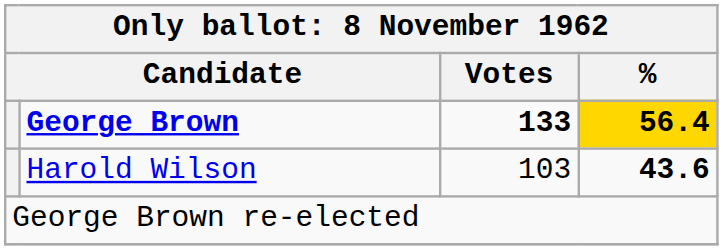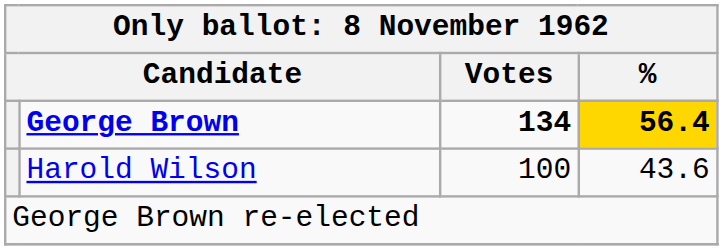(545, 125) 133 -> (545, 125) 134
(545, 172) 103 -> (545, 172) 100
(674, 172) bold -> (674, 172) normal
